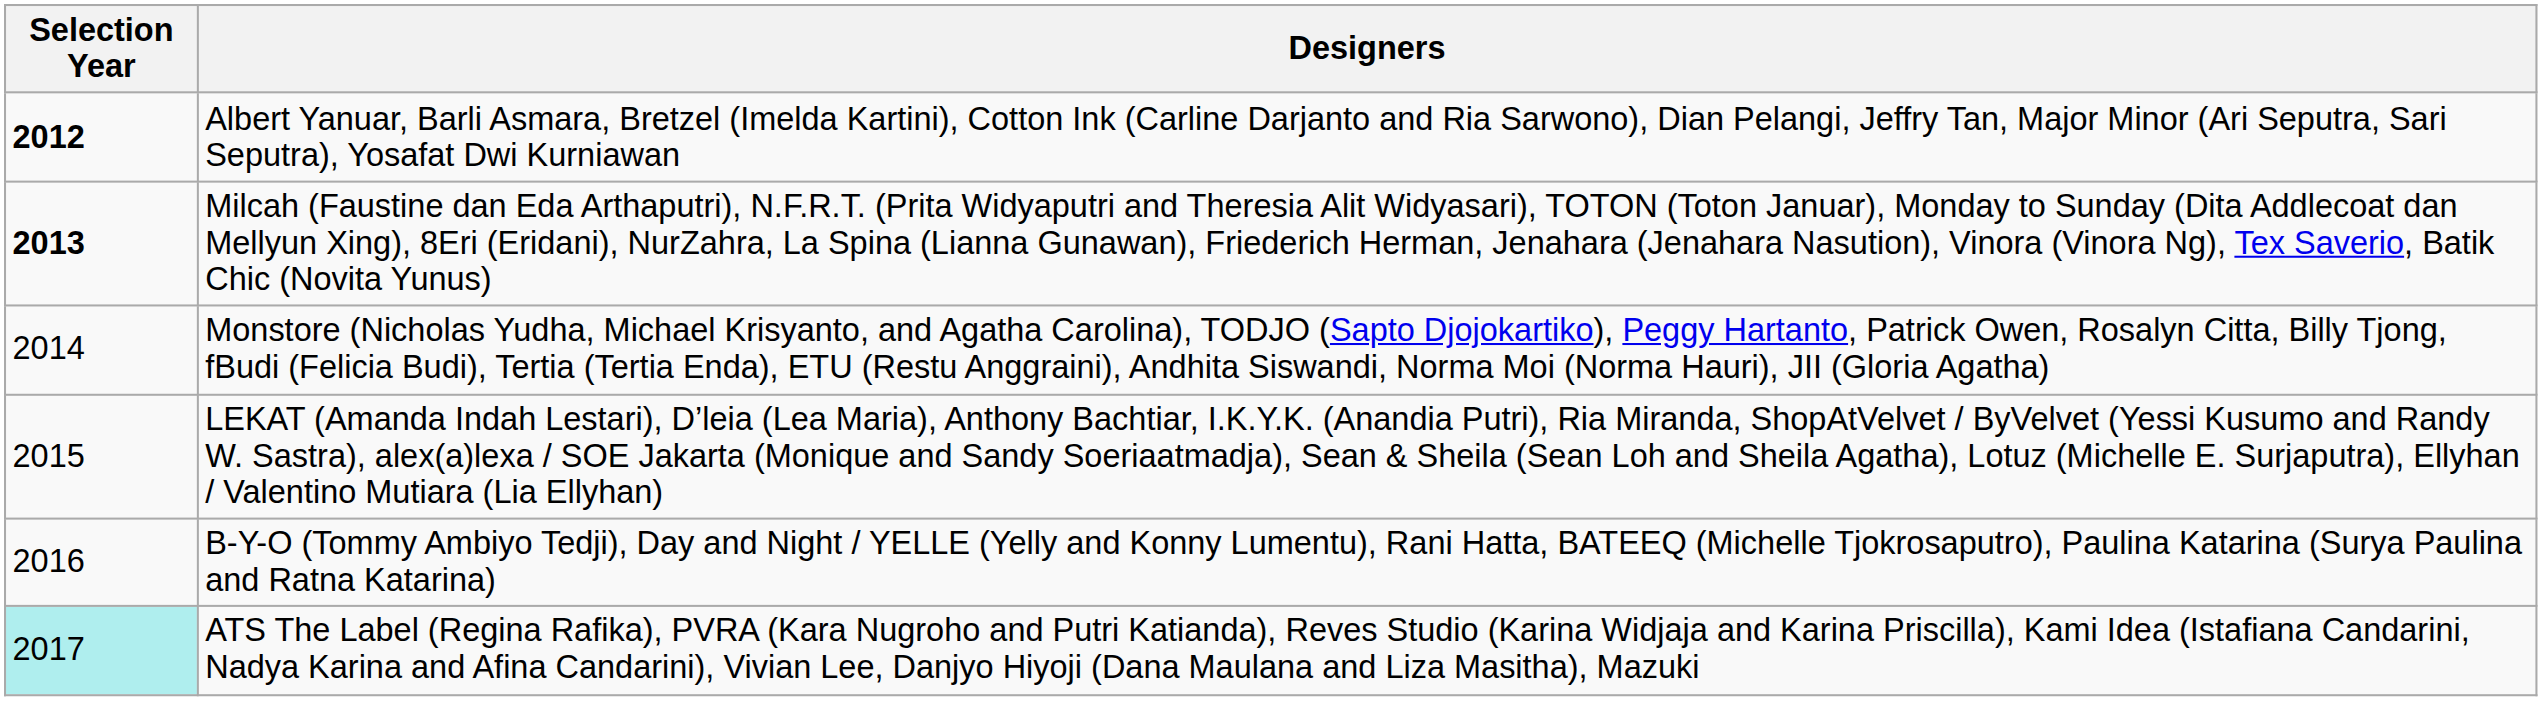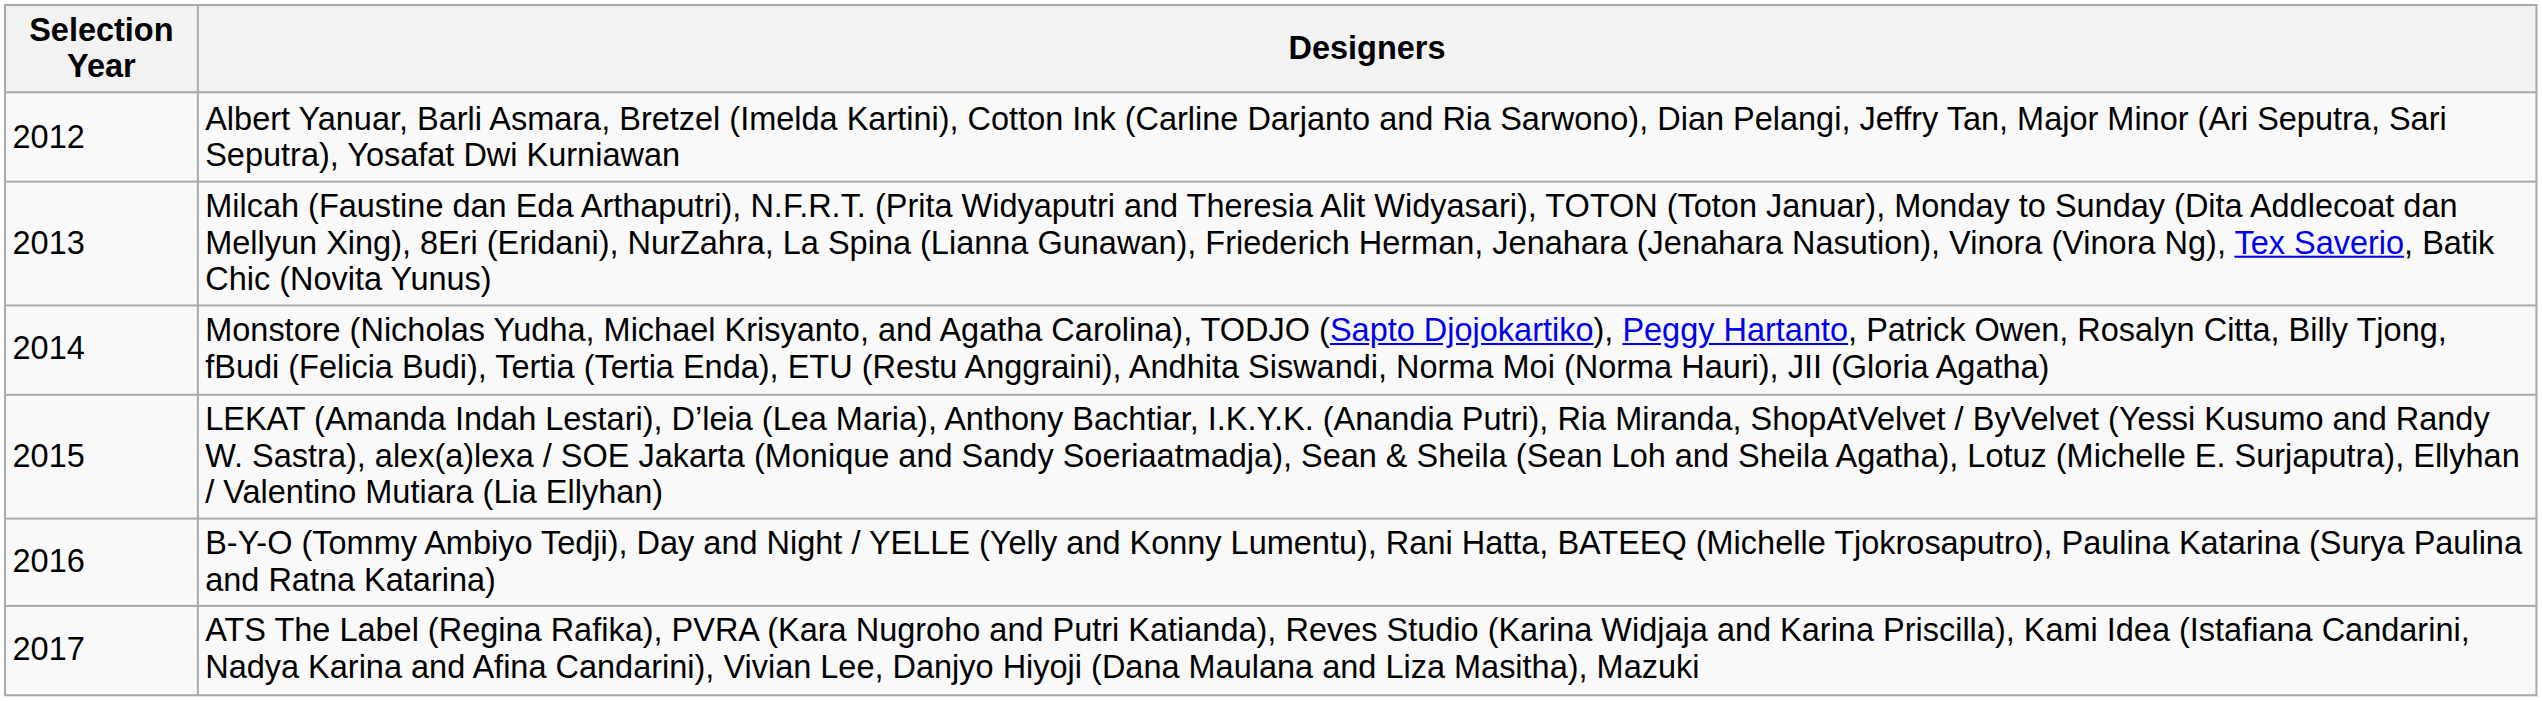(49, 136) bold -> (49, 136) normal
(49, 242) bold -> (49, 242) normal
(49, 649) paleturquoise background -> (49, 649) no background
